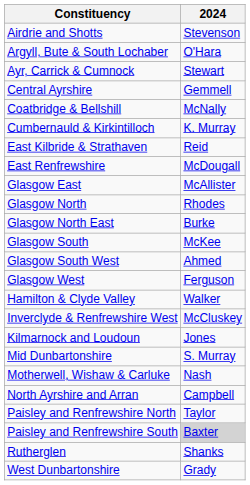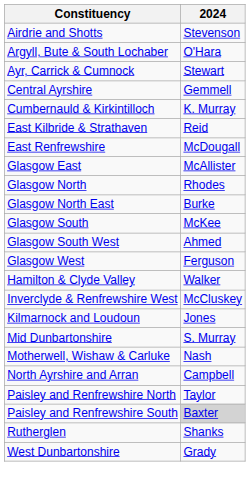- row: (64, 109)
